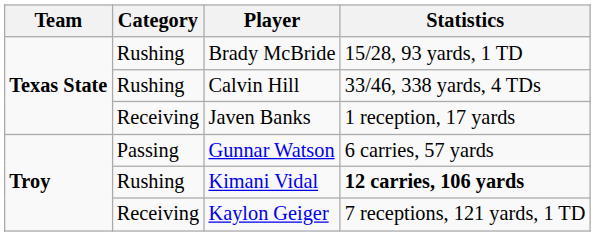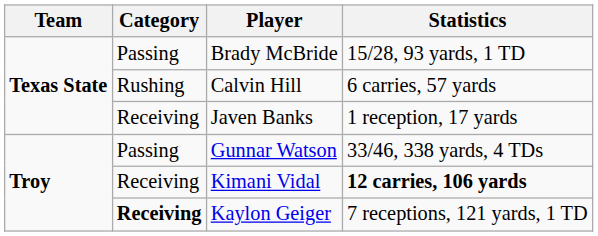(151, 53) Rushing -> (148, 53) Passing
(443, 85) 33/46, 338 yards, 4 TDs -> (422, 85) 6 carries, 57 yards
(419, 149) 6 carries, 57 yards -> (445, 149) 33/46, 338 yards, 4 TDs
(151, 182) Rushing -> (158, 182) Receiving
(158, 214) normal -> (159, 214) bold
